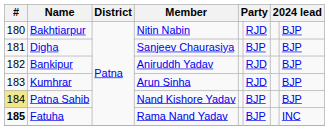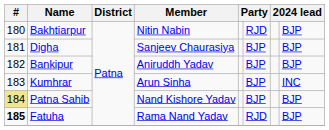(256, 64) RJD -> (256, 64) BJP
(256, 82) RJD -> (256, 82) BJP
(292, 82) BJP -> (291, 82) INC
(256, 116) BJP -> (256, 116) RJD
(291, 116) INC -> (292, 116) BJP
